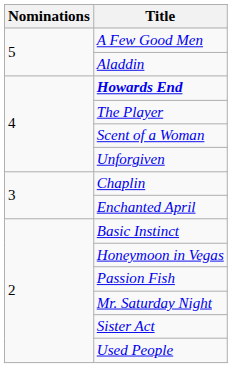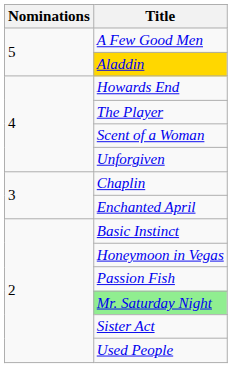(121, 64) no background -> (121, 64) gold background
(140, 87) bold -> (138, 87) normal
(154, 302) no background -> (154, 302) lightgreen background
